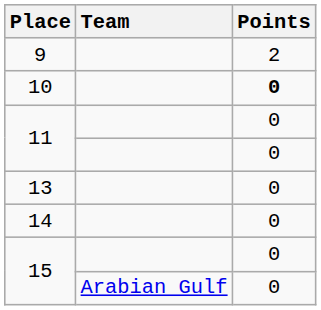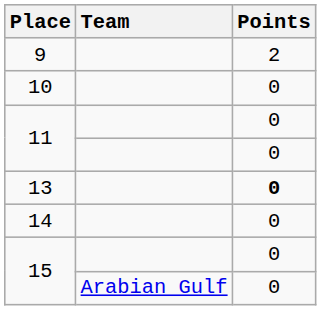(274, 88) bold -> (274, 88) normal
(274, 188) normal -> (274, 188) bold
